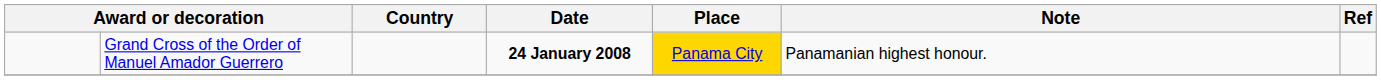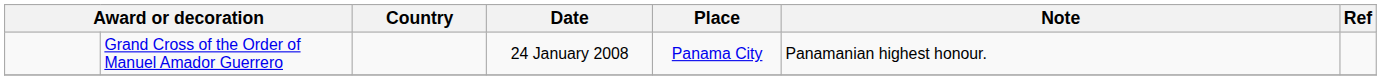(570, 54) bold -> (570, 54) normal
(717, 54) gold background -> (717, 54) no background
